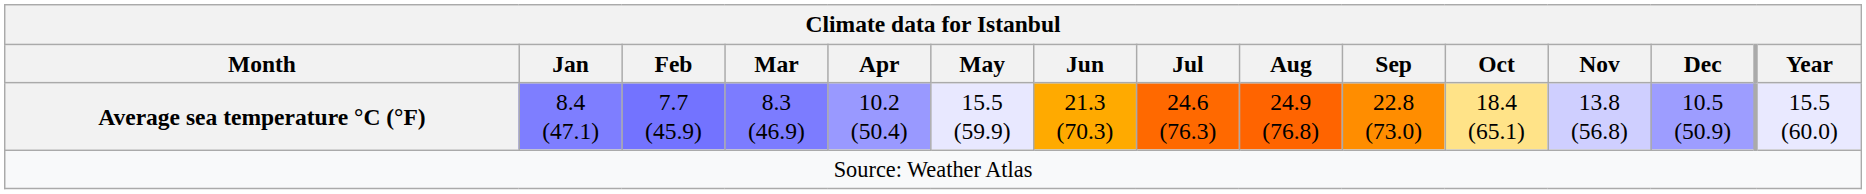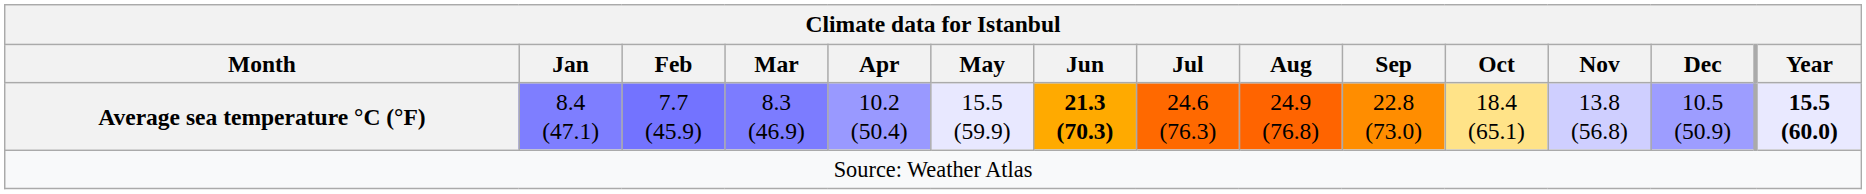(1085, 116) normal -> (1085, 116) bold
(1809, 116) normal -> (1809, 116) bold
